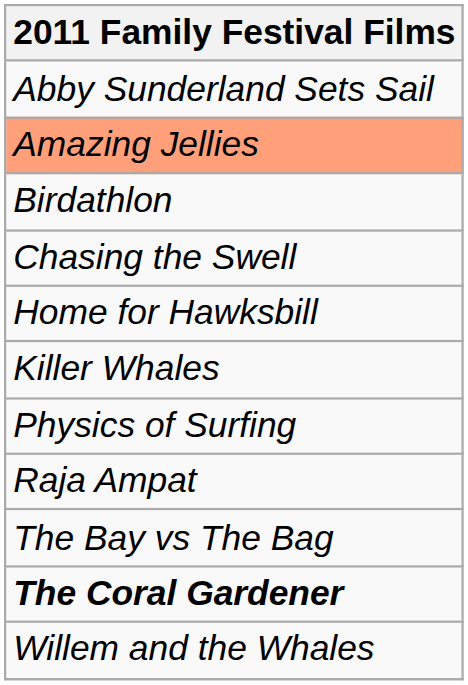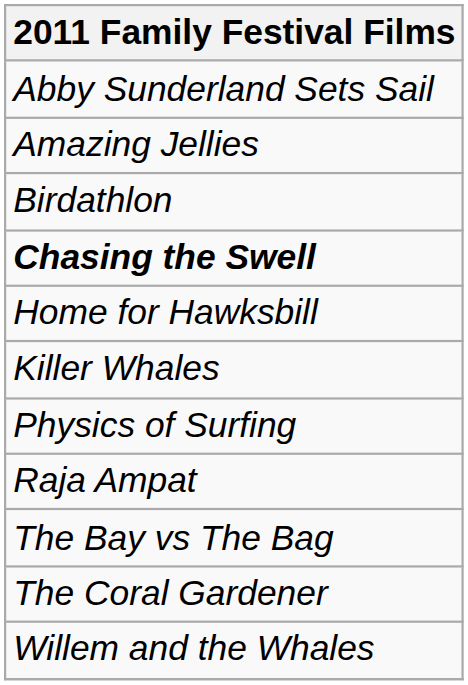(136, 144) lightsalmon background -> (136, 144) no background
(155, 256) normal -> (165, 256) bold
(178, 593) bold -> (170, 593) normal
